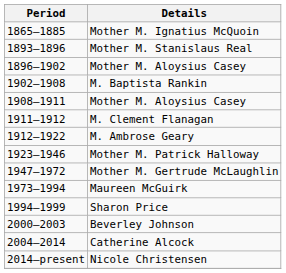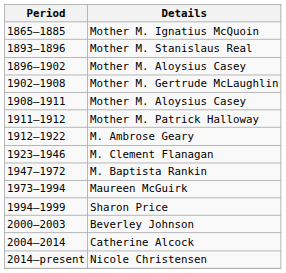(149, 84) M. Baptista Rankin -> (184, 84) Mother M. Gertrude McLaughlin
(152, 119) M. Clement Flanagan -> (175, 119) Mother M. Patrick Halloway
(175, 154) Mother M. Patrick Halloway -> (152, 154) M. Clement Flanagan
(184, 171) Mother M. Gertrude McLaughlin -> (149, 171) M. Baptista Rankin
